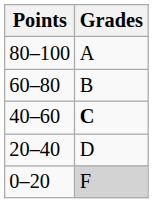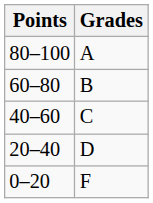(87, 117) bold -> (86, 117) normal
(85, 181) lightgrey background -> (85, 181) no background
